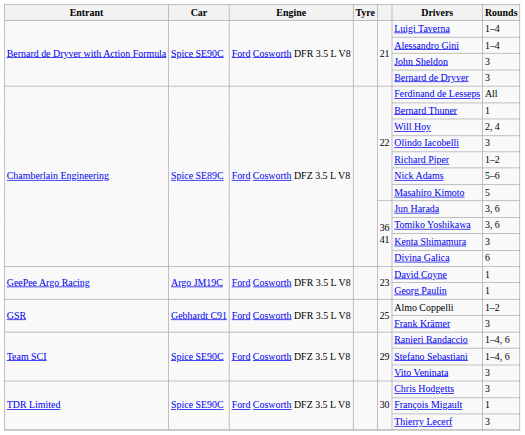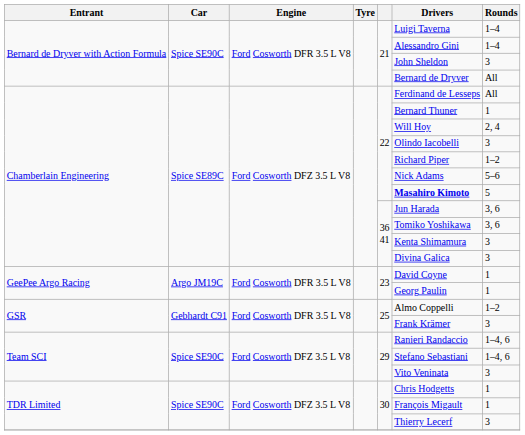(487, 77) 3 -> (491, 77) All
(429, 192) normal -> (432, 192) bold
(487, 257) 6 -> (487, 257) 3
(487, 389) 3 -> (487, 389) 1
